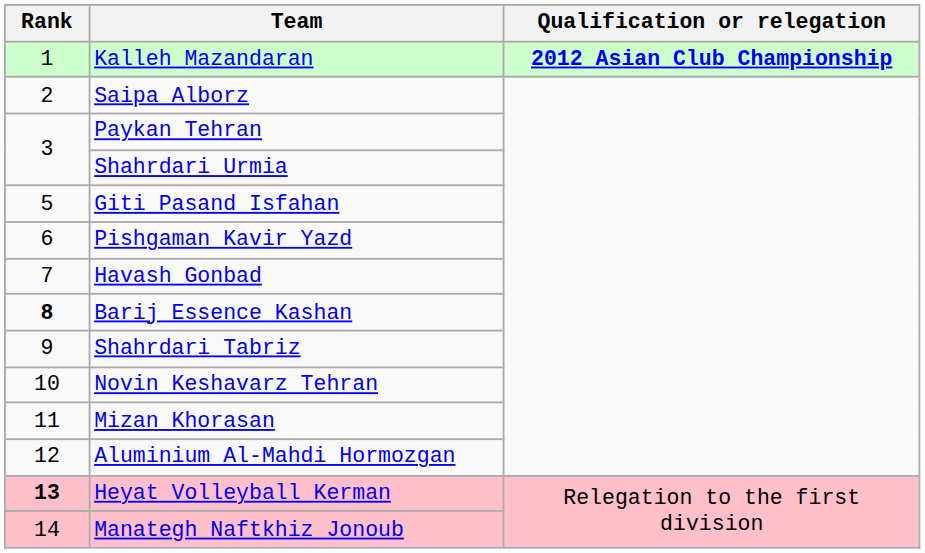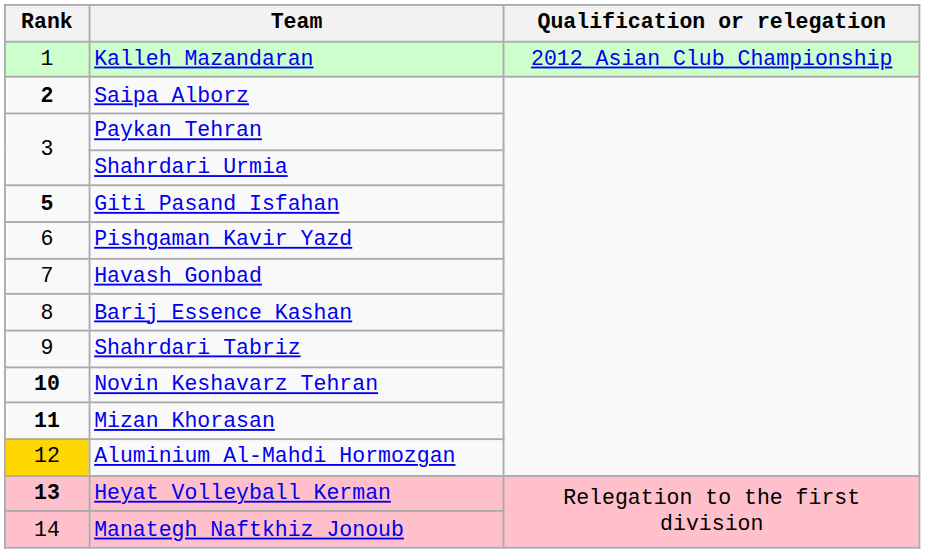(712, 59) bold -> (712, 59) normal
(47, 95) normal -> (47, 95) bold
(47, 204) normal -> (47, 204) bold
(47, 312) bold -> (47, 312) normal
(47, 384) normal -> (47, 384) bold
(47, 421) normal -> (47, 421) bold
(47, 457) no background -> (47, 457) gold background
